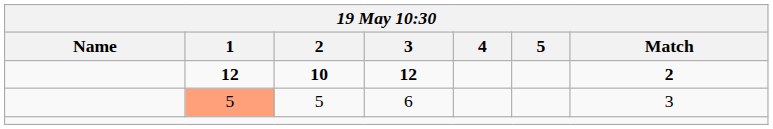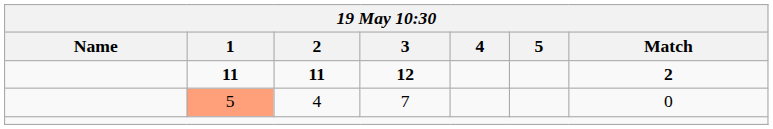(230, 74) 12 -> (230, 74) 11
(319, 74) 10 -> (317, 74) 11
(319, 102) 5 -> (317, 102) 4
(408, 102) 6 -> (405, 102) 7
(669, 102) 3 -> (668, 102) 0
